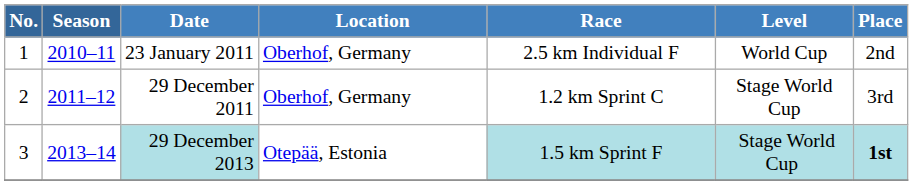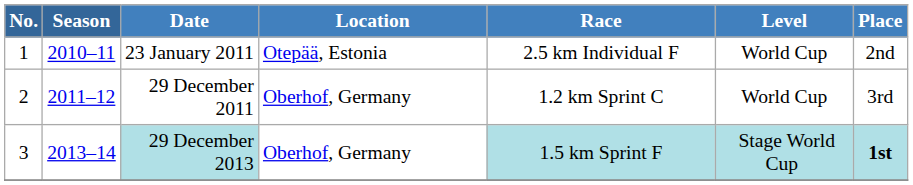(337, 53) Oberhof, Germany -> (325, 53) Otepää, Estonia
(784, 97) Stage World Cup -> (784, 97) World Cup
(325, 152) Otepää, Estonia -> (337, 152) Oberhof, Germany
